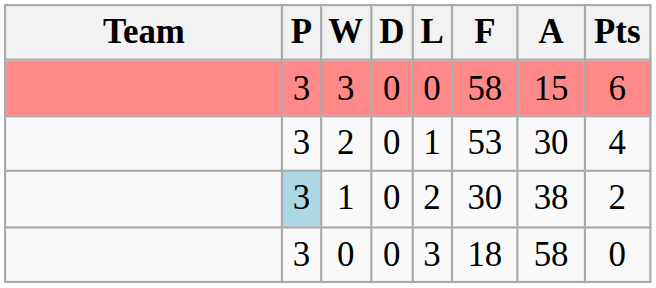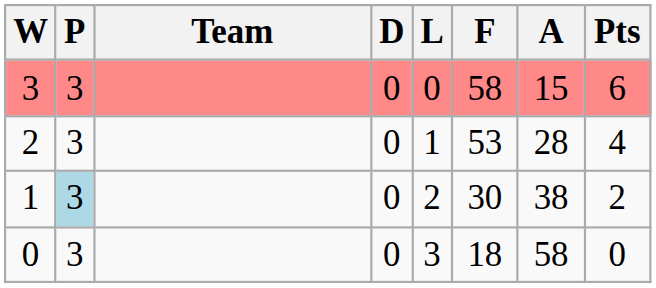columns swapped: (144, 32) <-> (346, 32)
(551, 142) 30 -> (551, 142) 28
